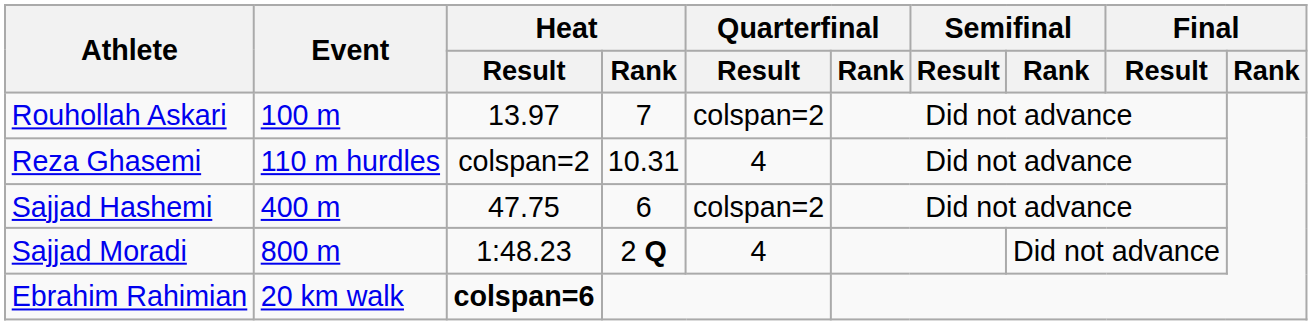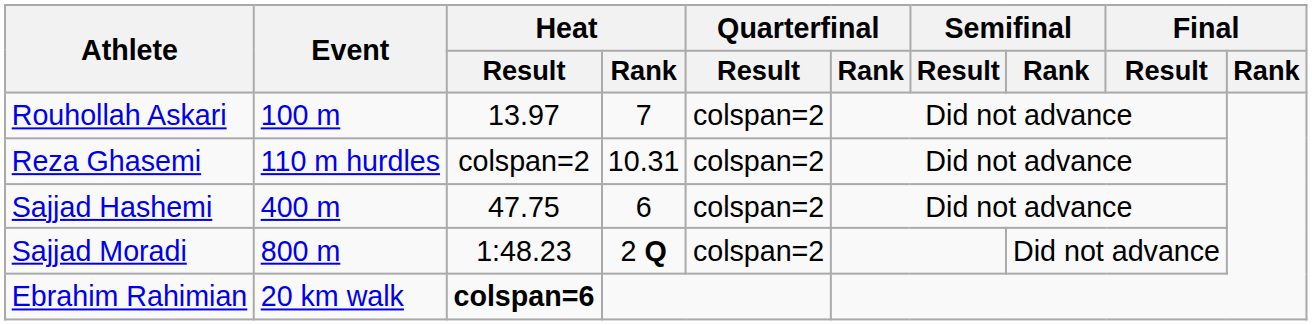(759, 161) 4 -> (759, 161) colspan=2
(759, 252) 4 -> (759, 252) colspan=2
